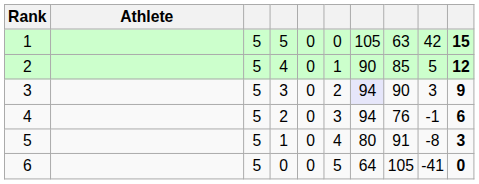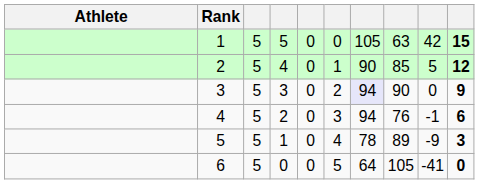columns swapped: (27, 16) <-> (147, 16)
(433, 91) 3 -> (433, 91) 0
(367, 141) 80 -> (367, 141) 78
(401, 141) 91 -> (401, 141) 89
(433, 141) -8 -> (433, 141) -9
